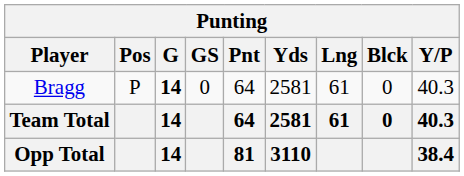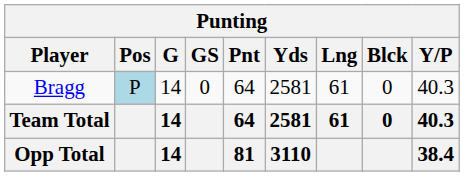(135, 87) no background -> (135, 87) lightblue background
(171, 87) bold -> (171, 87) normal
